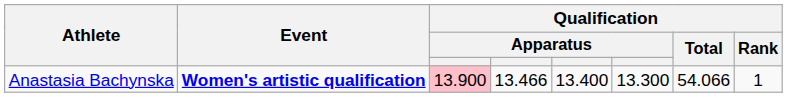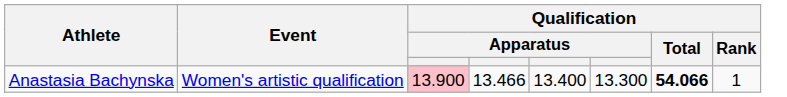(304, 79) bold -> (293, 79) normal
(704, 79) normal -> (682, 79) bold
